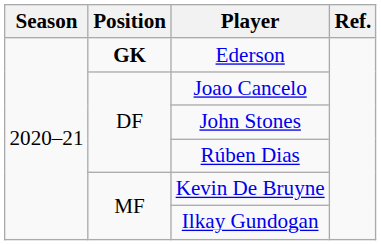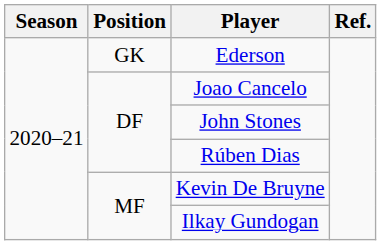(130, 54) bold -> (130, 54) normal
